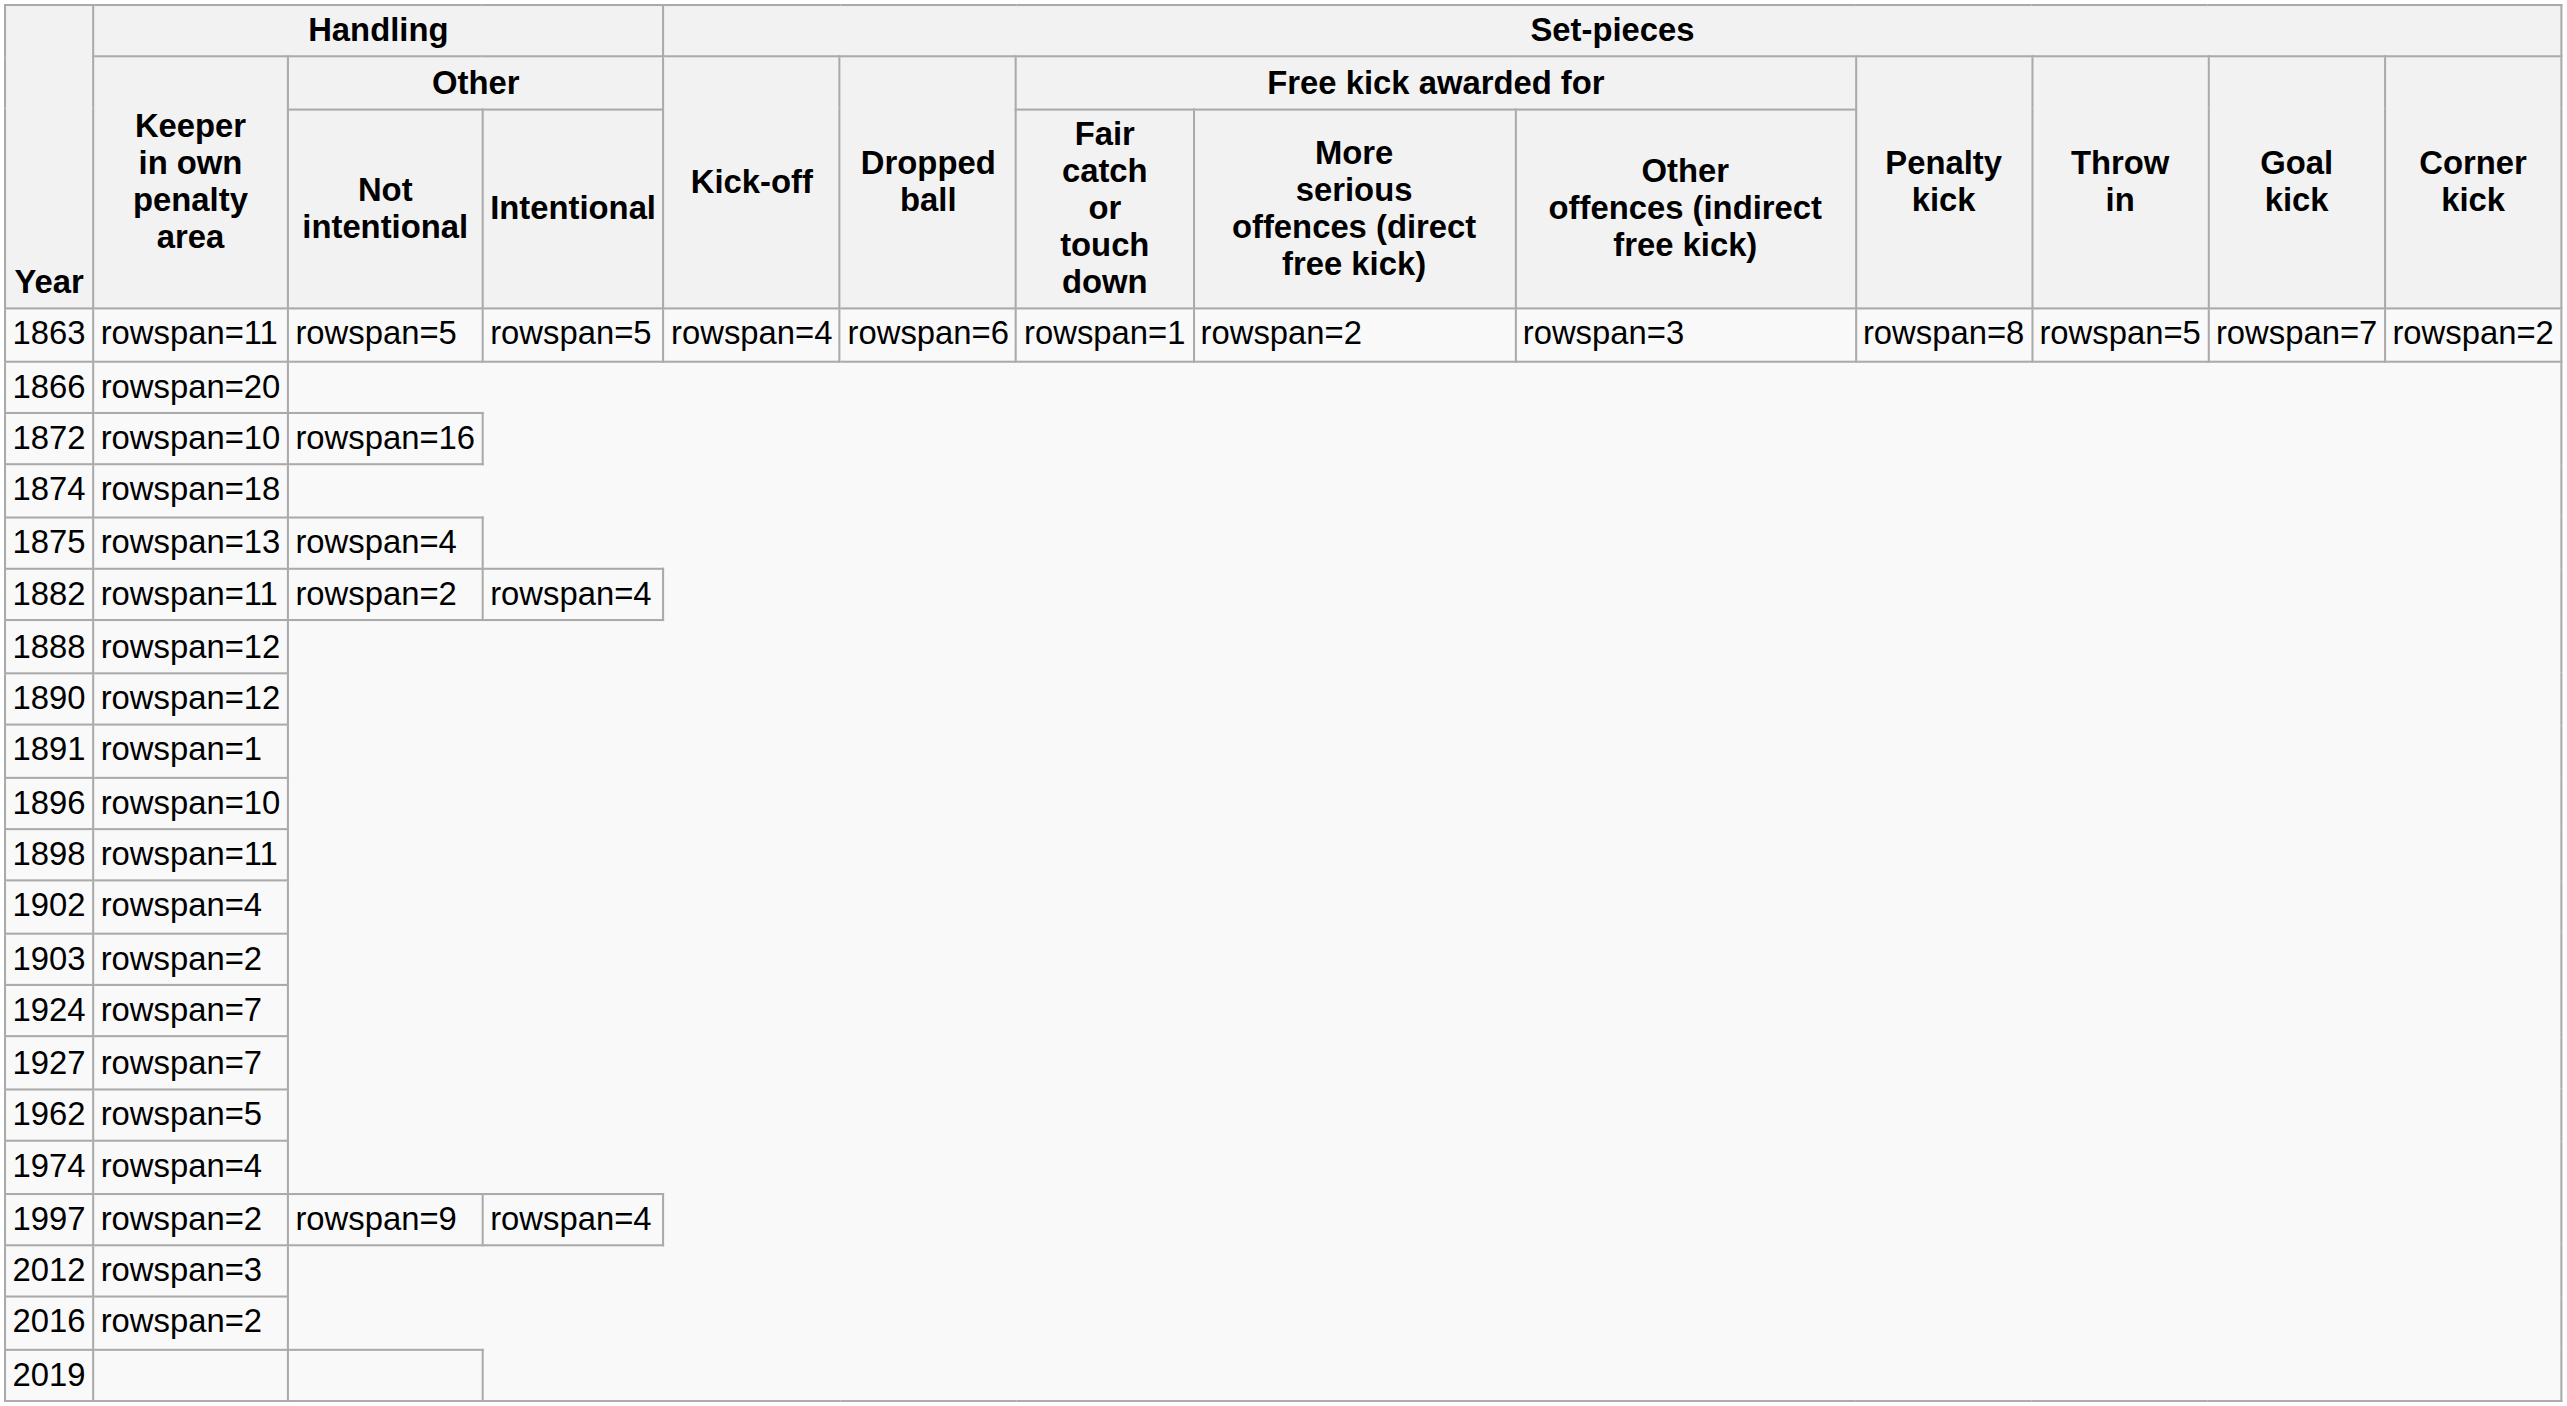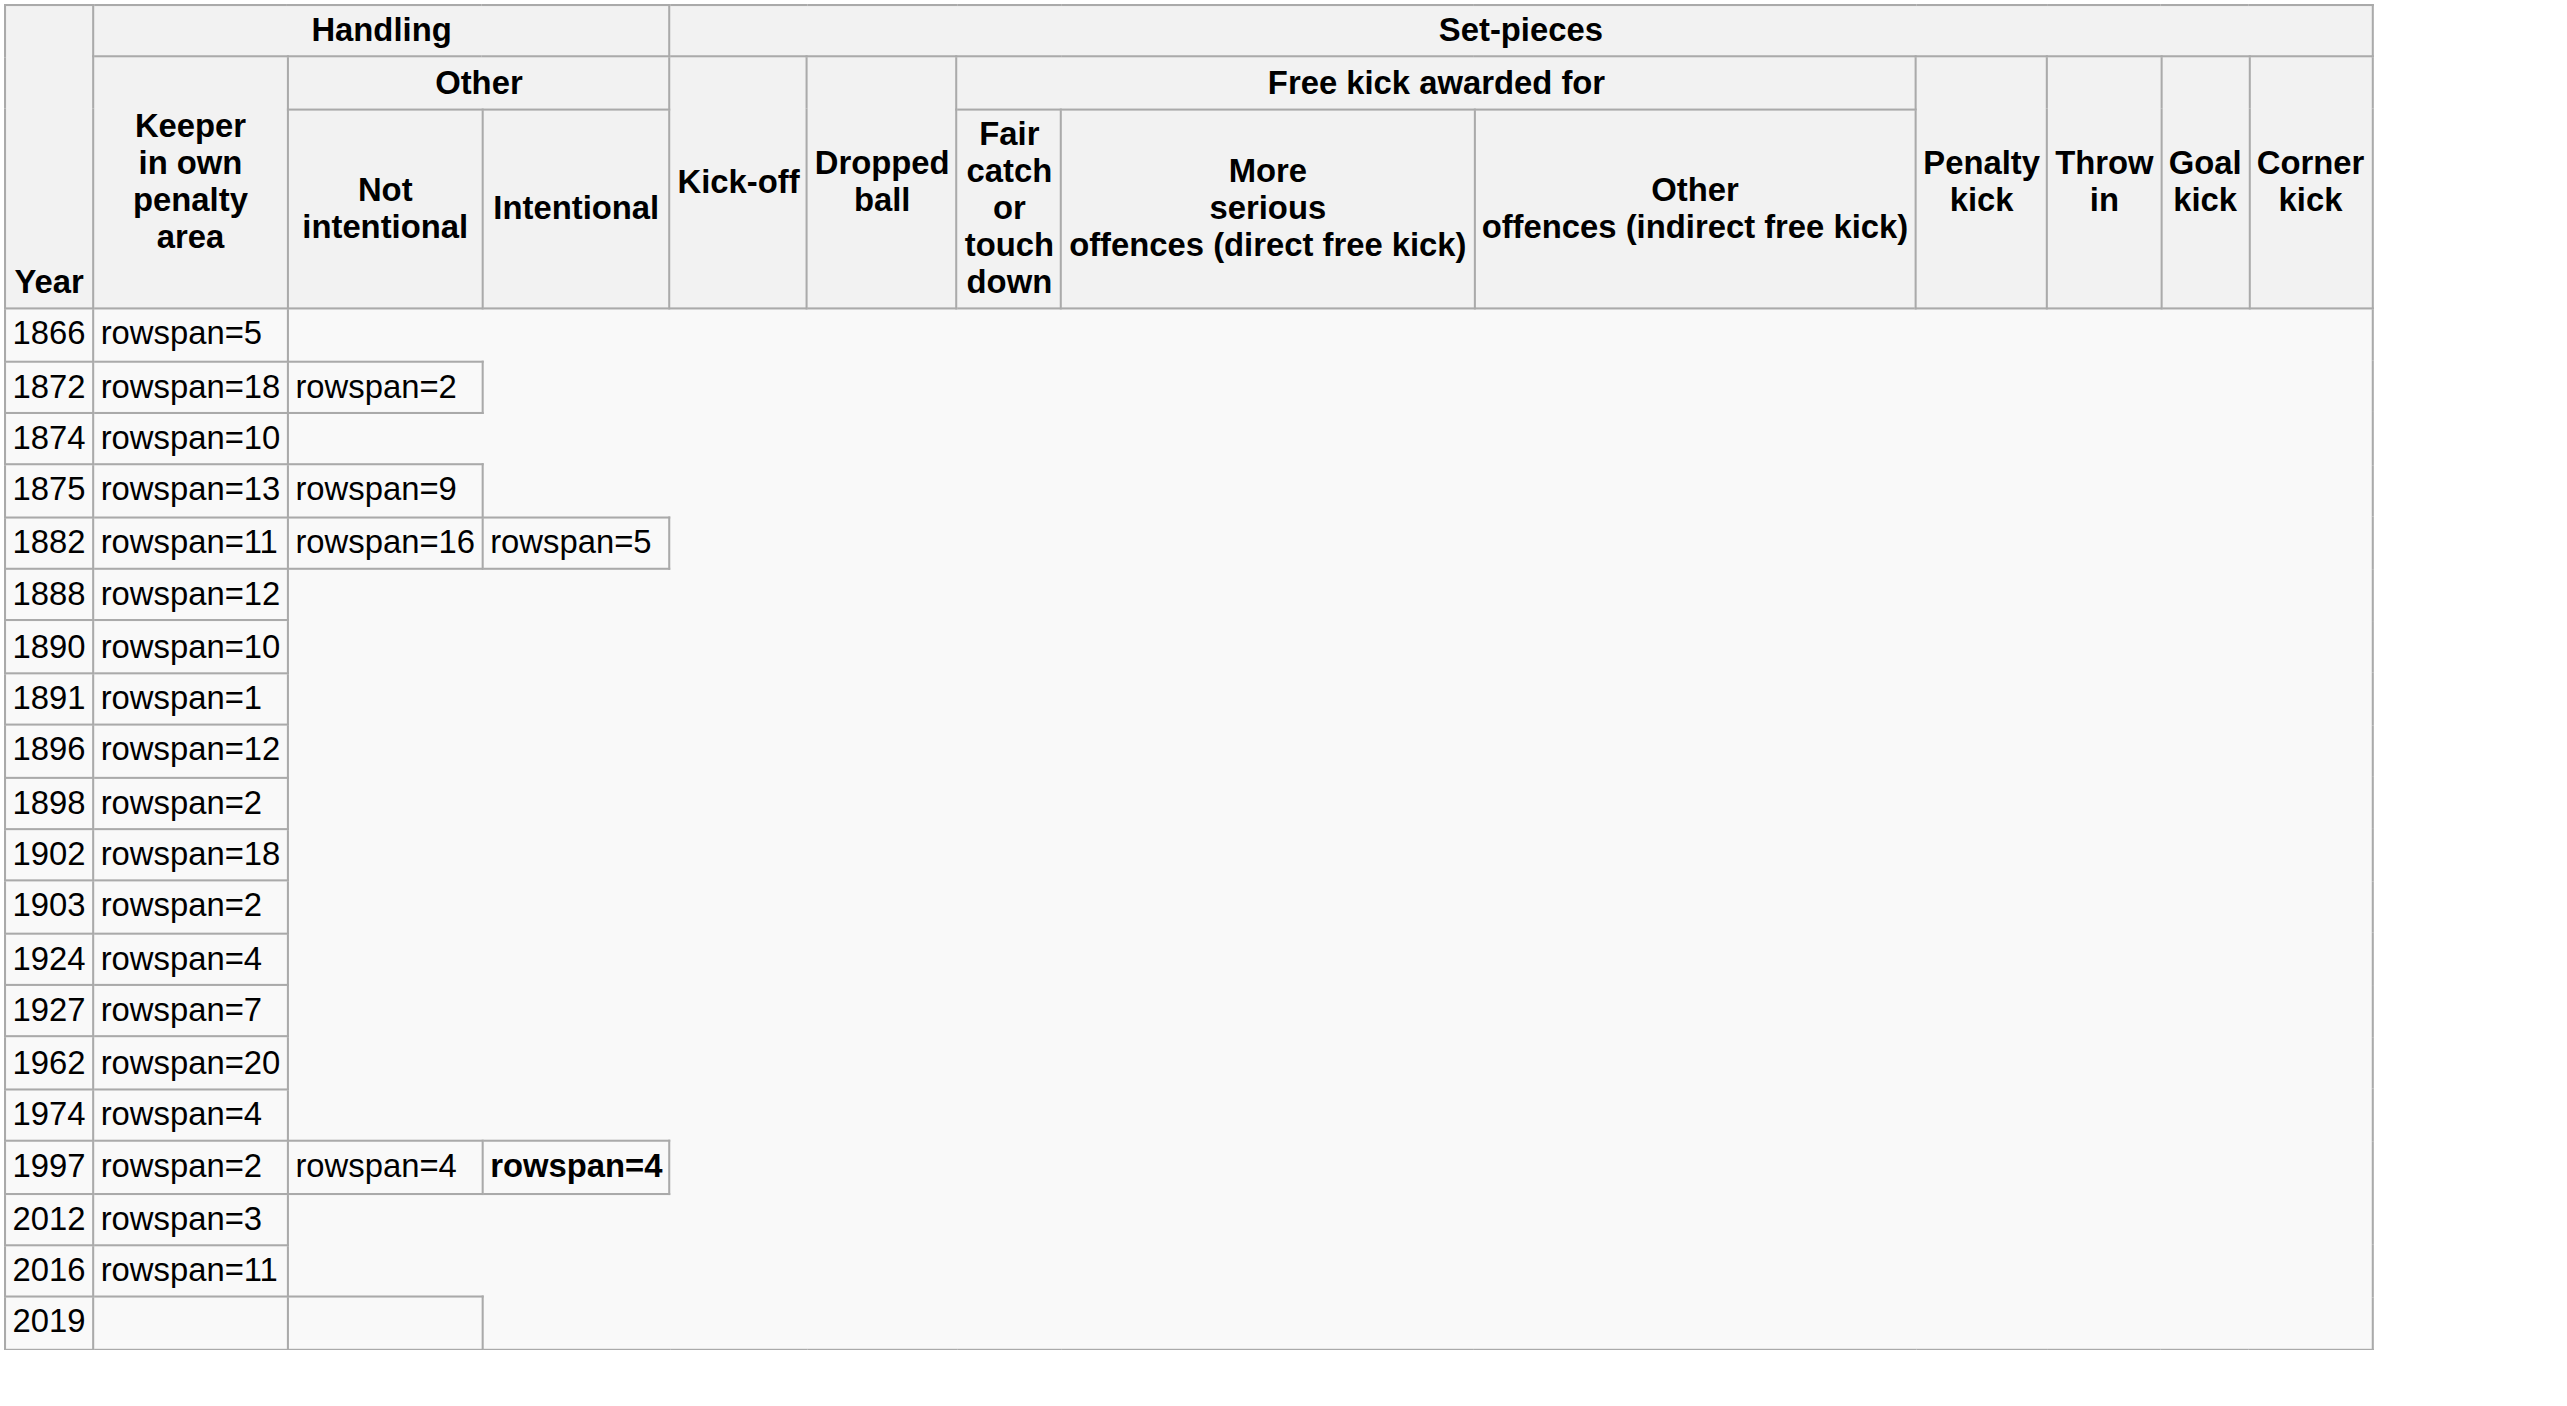- row: (49, 334)
(190, 386) rowspan=20 -> (181, 334) rowspan=5
(190, 438) rowspan=10 -> (190, 386) rowspan=18
(385, 438) rowspan=16 -> (376, 386) rowspan=2
(190, 490) rowspan=18 -> (190, 438) rowspan=10
(376, 542) rowspan=4 -> (376, 490) rowspan=9
(376, 594) rowspan=2 -> (385, 542) rowspan=16
(571, 594) rowspan=4 -> (571, 542) rowspan=5
(190, 698) rowspan=12 -> (190, 646) rowspan=10
(190, 802) rowspan=10 -> (190, 750) rowspan=12
(189, 854) rowspan=11 -> (181, 802) rowspan=2
(181, 906) rowspan=4 -> (190, 854) rowspan=18
(181, 1010) rowspan=7 -> (181, 958) rowspan=4
(181, 1114) rowspan=5 -> (190, 1062) rowspan=20
(376, 1218) rowspan=9 -> (376, 1166) rowspan=4
(571, 1218) normal -> (576, 1166) bold
(181, 1322) rowspan=2 -> (189, 1270) rowspan=11
